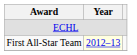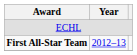(44, 43) normal -> (47, 43) bold
(103, 43) lightyellow background -> (109, 43) no background
